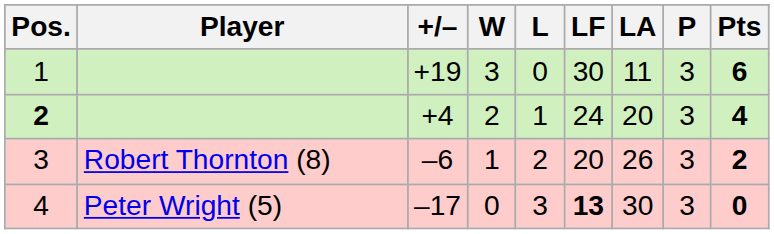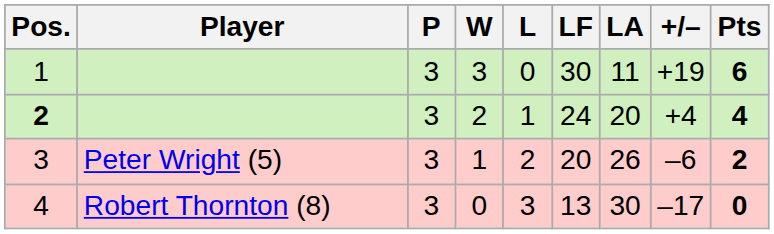columns swapped: (687, 26) <-> (437, 26)
(207, 160) Robert Thornton (8) -> (183, 160) Peter Wright (5)
(183, 205) Peter Wright (5) -> (207, 205) Robert Thornton (8)
(588, 205) bold -> (576, 205) normal
